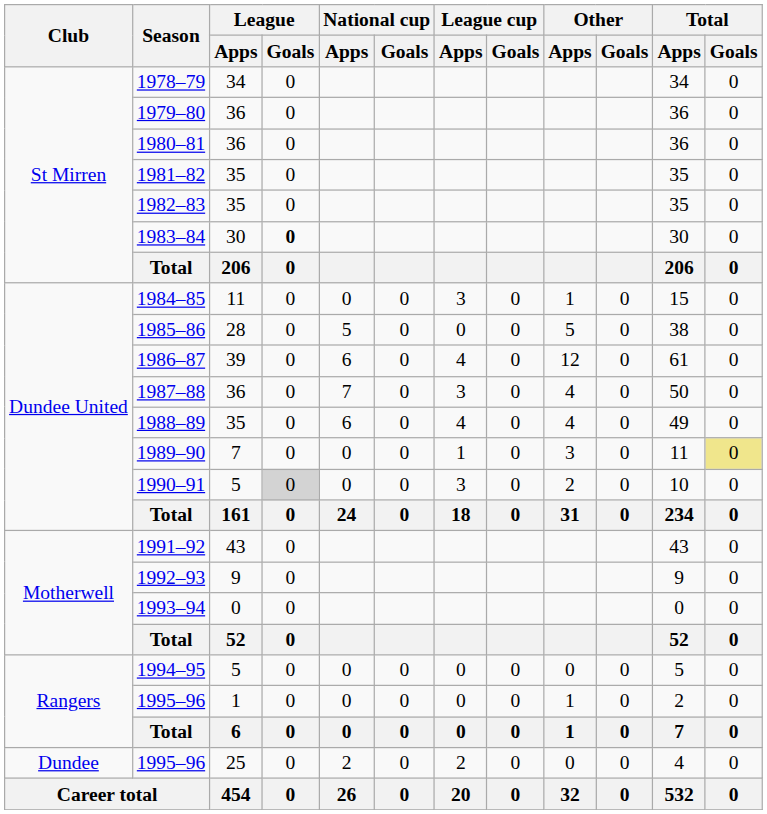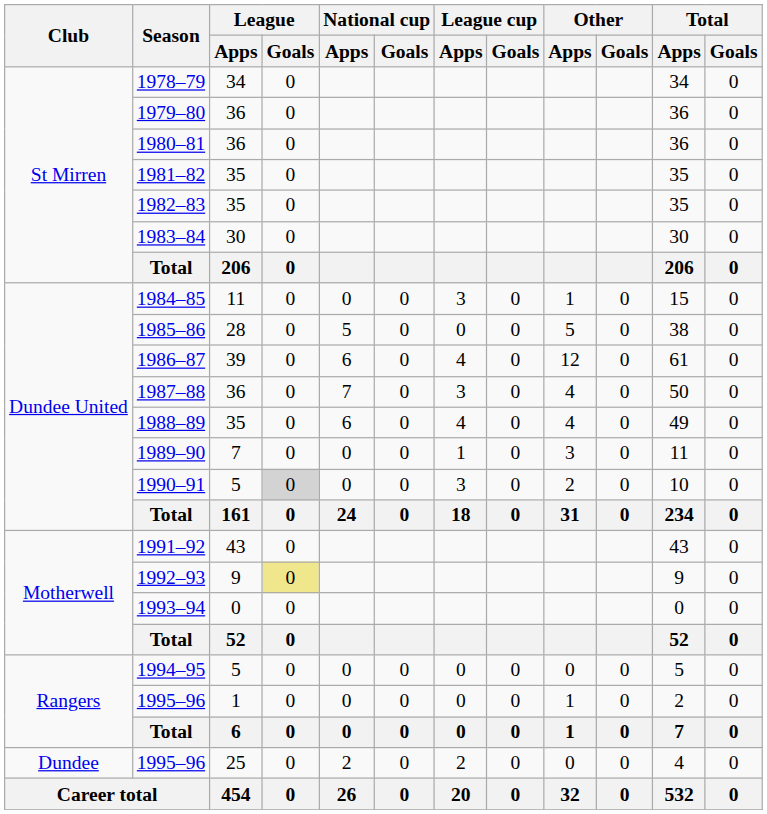(290, 236) bold -> (290, 236) normal
(734, 453) khaki background -> (734, 453) no background
(290, 577) no background -> (290, 577) khaki background
